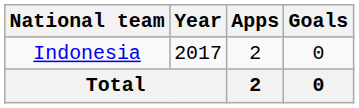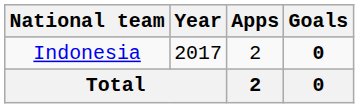(318, 53) normal -> (318, 53) bold
